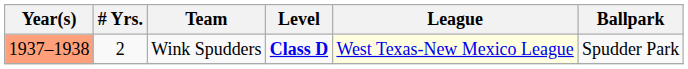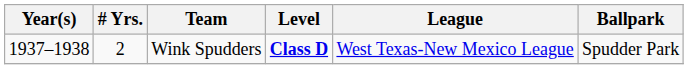(49, 49) lightsalmon background -> (49, 49) no background
(455, 49) lightyellow background -> (455, 49) no background
